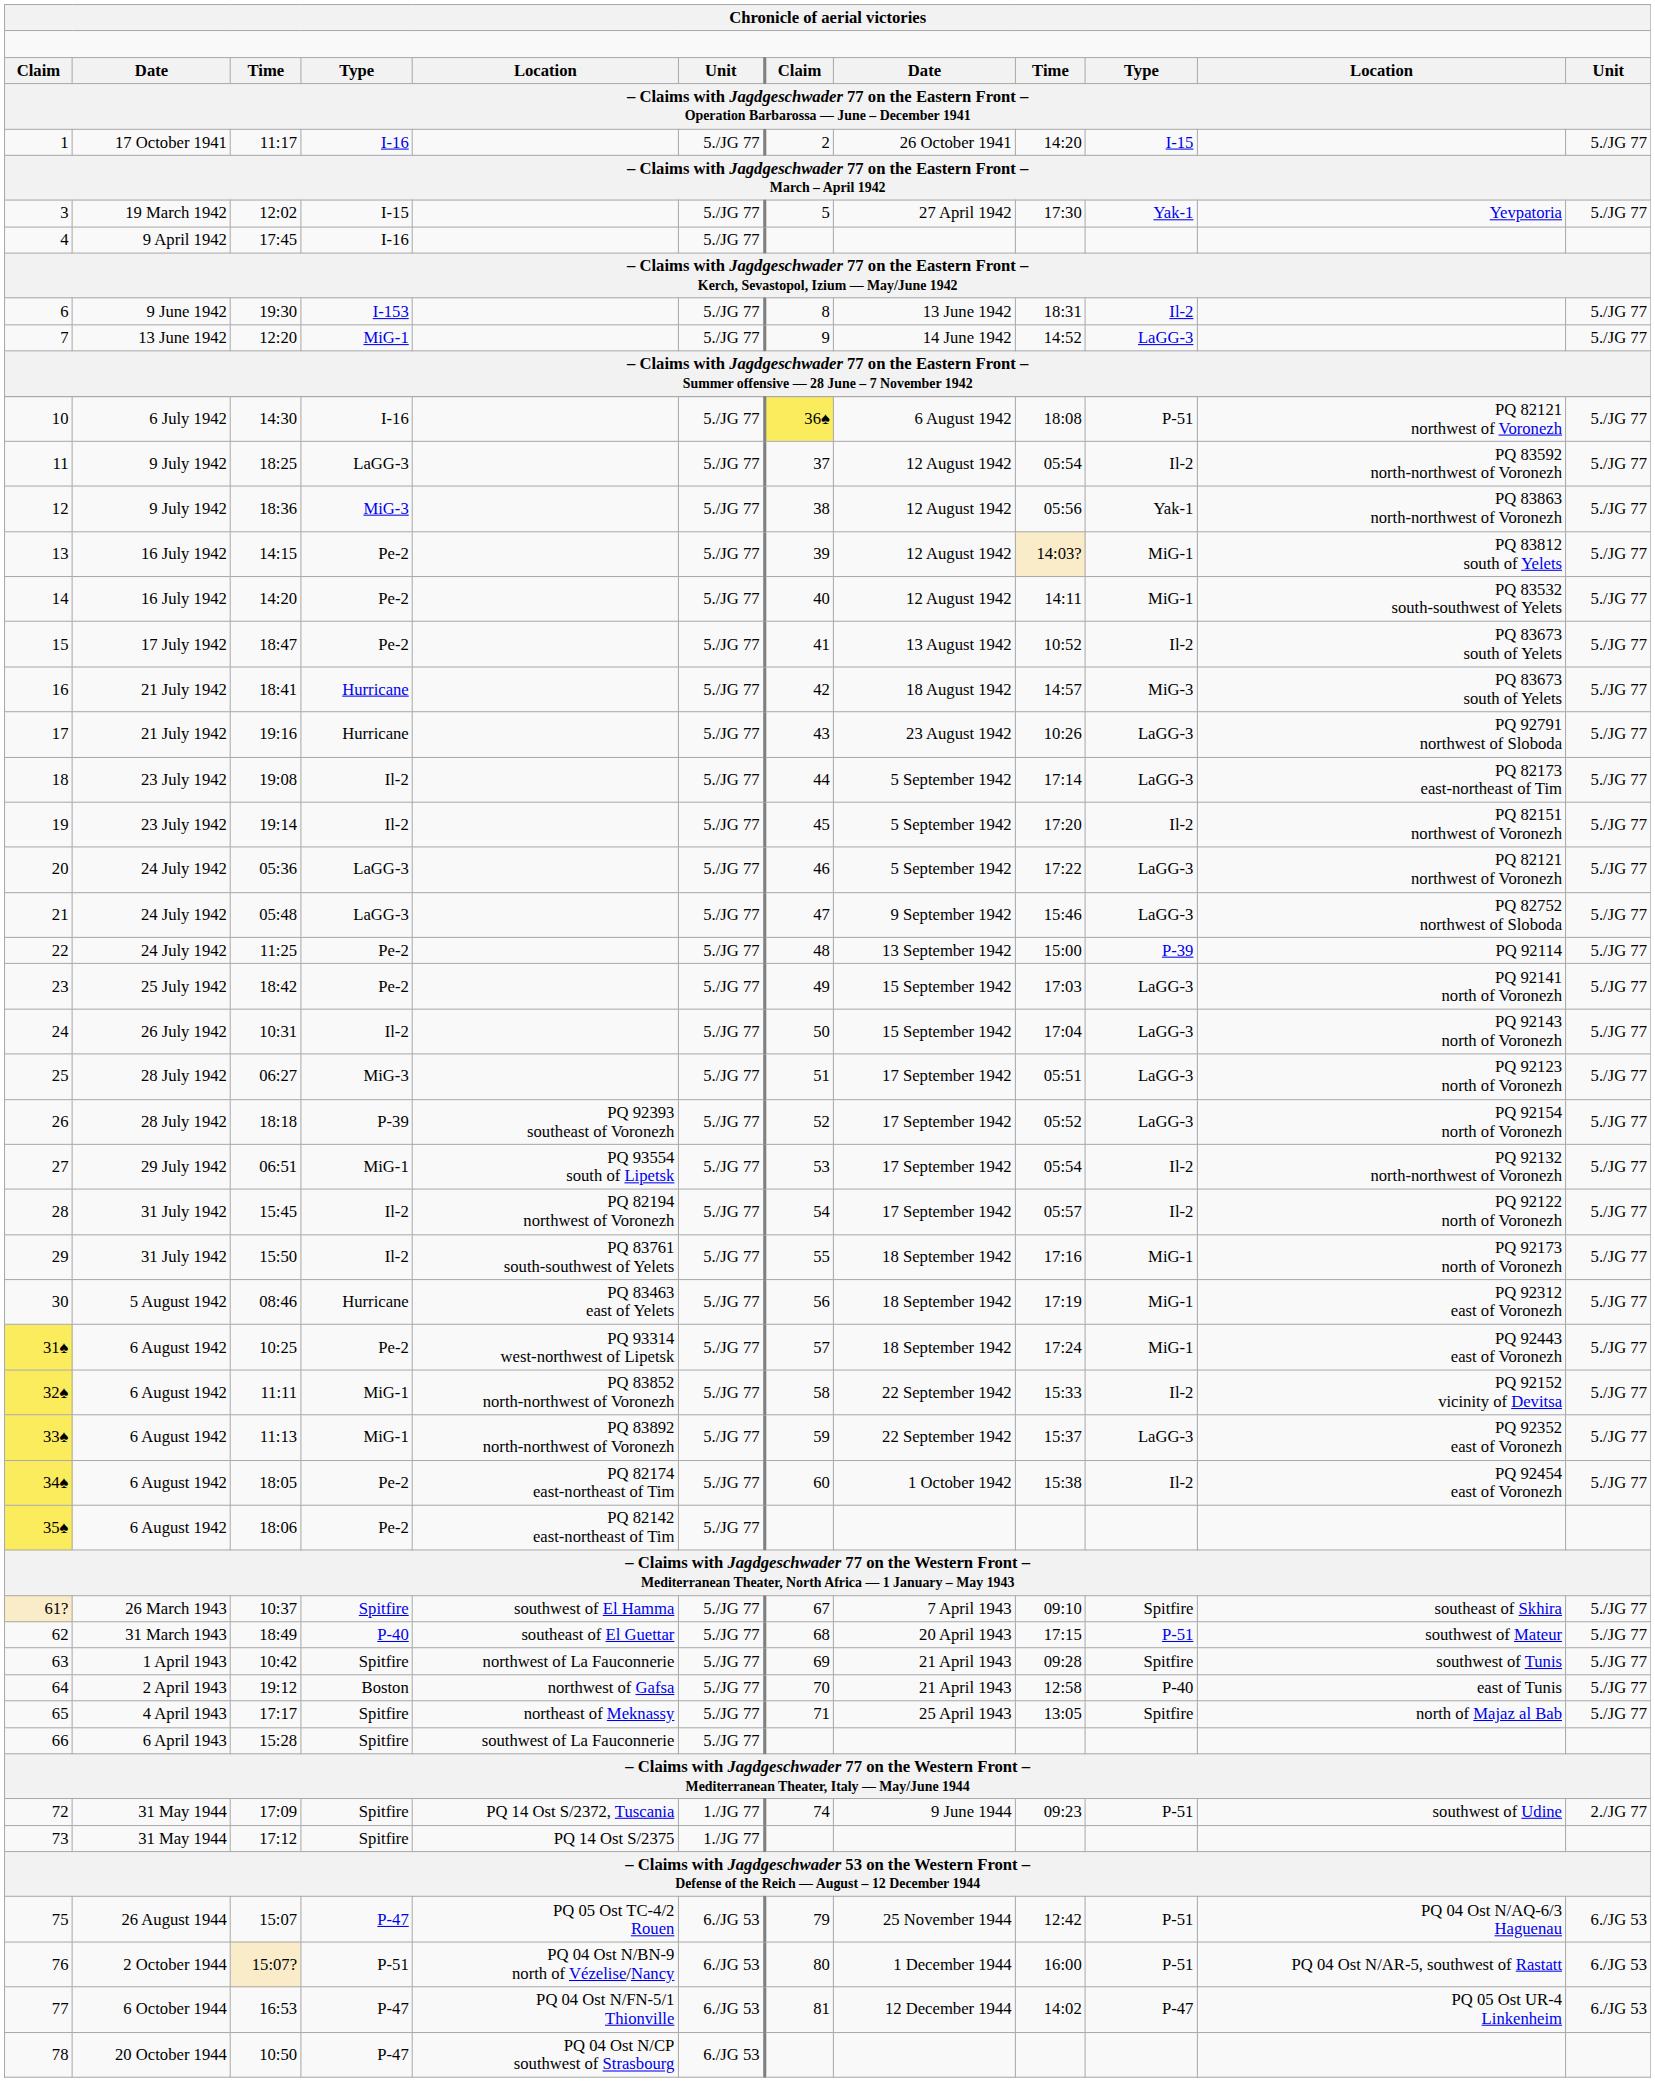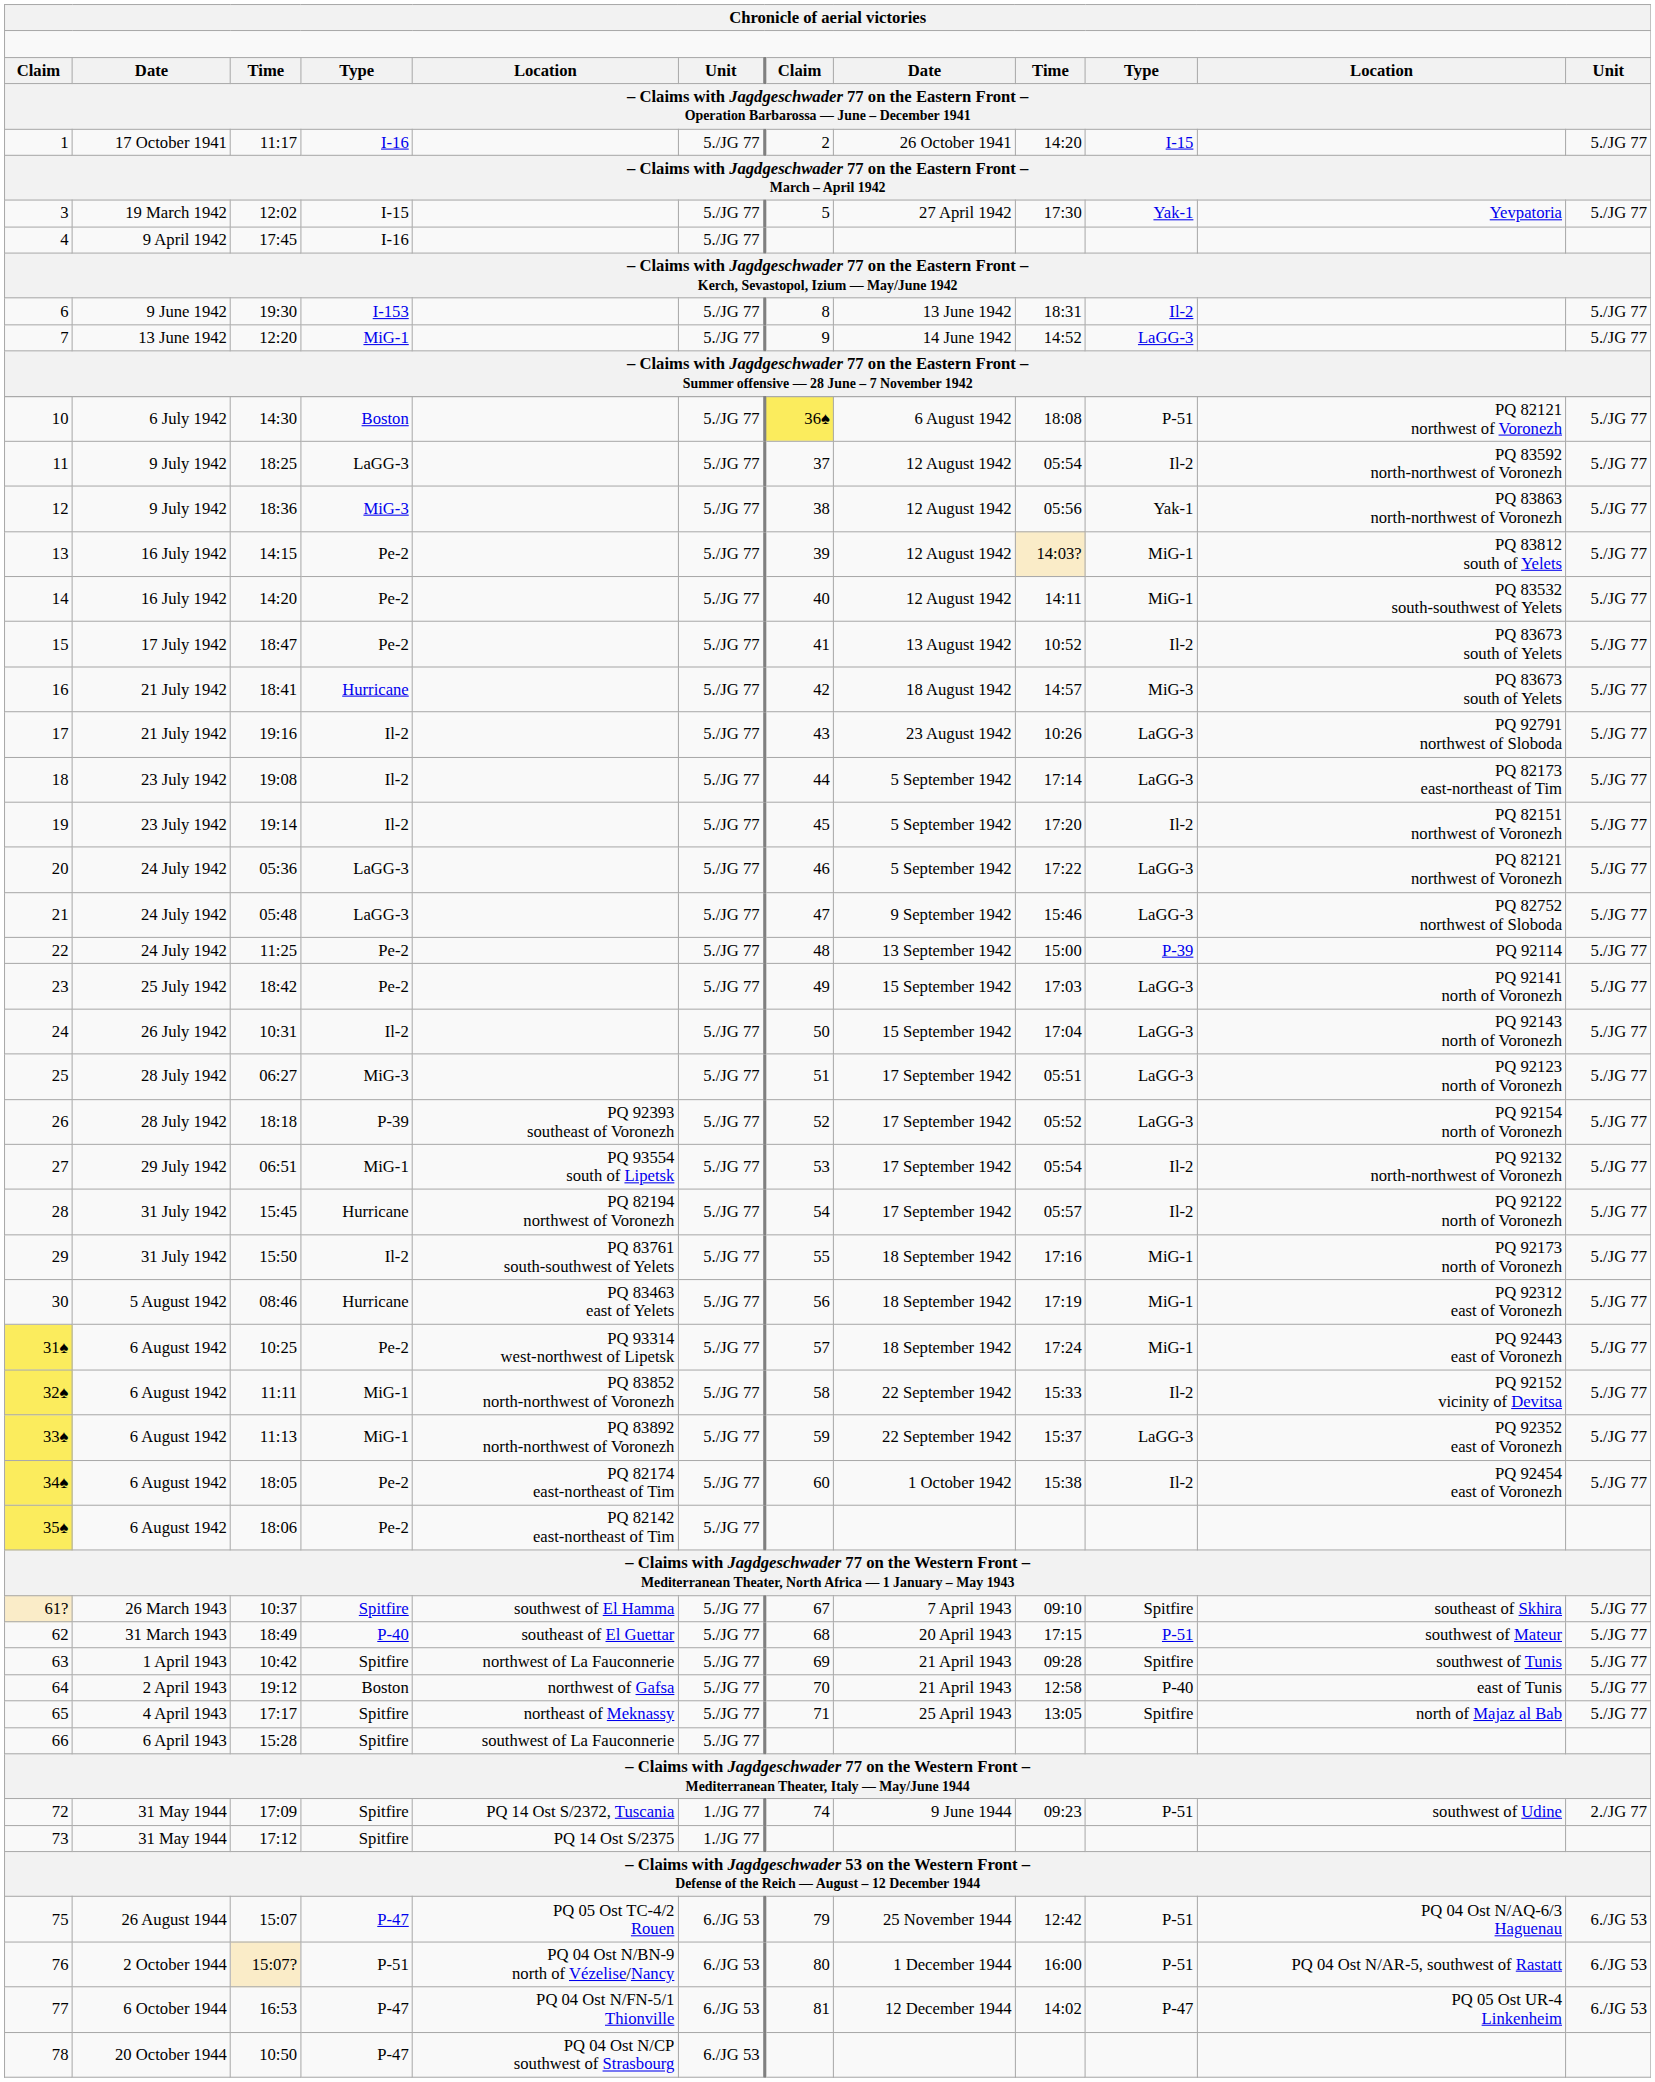(395, 418) I-16 -> (385, 418) Boston
(375, 734) Hurricane -> (397, 734) Il-2
(397, 1211) Il-2 -> (375, 1211) Hurricane
